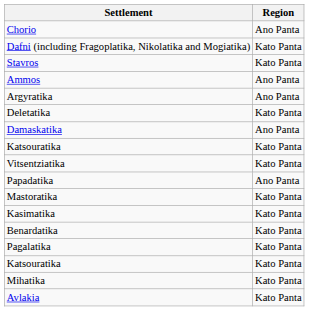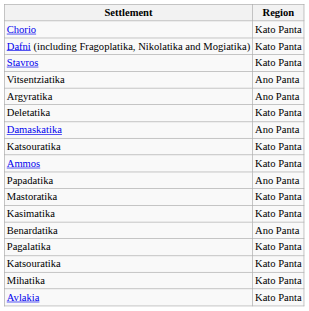(277, 29) Ano Panta -> (278, 29) Kato Panta
(23, 79) Ammos -> (36, 79) Vitsentziatika
(36, 163) Vitsentziatika -> (23, 163) Ammos
(278, 230) Kato Panta -> (277, 230) Ano Panta
